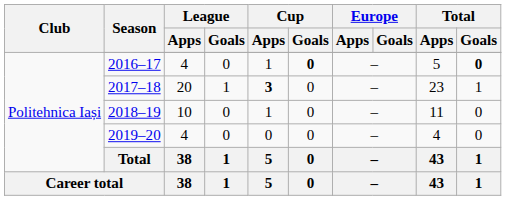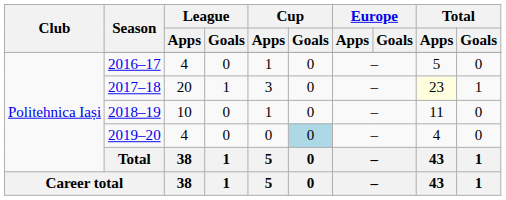(310, 64) bold -> (310, 64) normal
(479, 64) bold -> (479, 64) normal
(268, 87) bold -> (268, 87) normal
(437, 87) no background -> (437, 87) lightyellow background
(310, 135) no background -> (310, 135) lightblue background
